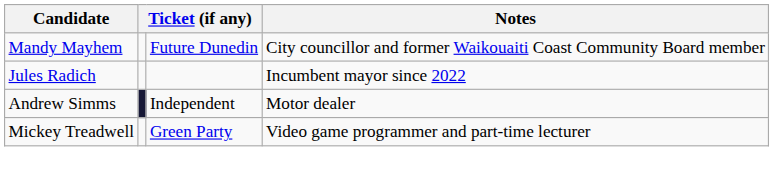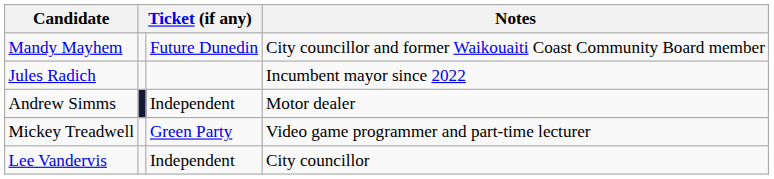+ row: (58, 160)
